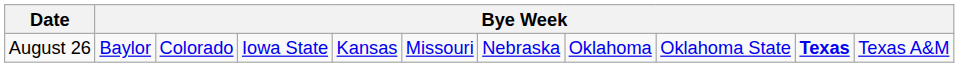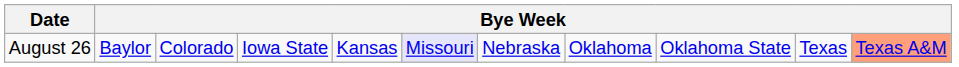(440, 48) no background -> (440, 48) lavender background
(825, 48) bold -> (823, 48) normal
(904, 48) no background -> (901, 48) lightsalmon background
